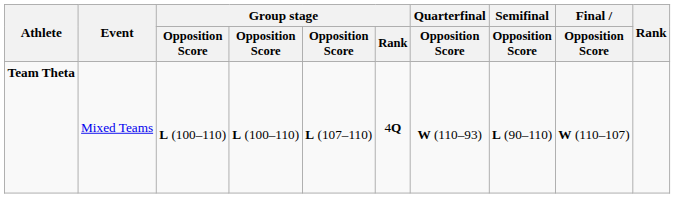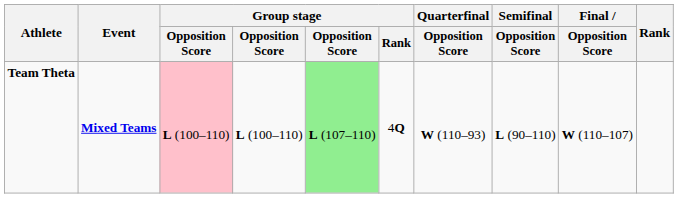(117, 127) normal -> (119, 127) bold
(193, 135) no background -> (196, 135) pink background
(339, 135) no background -> (342, 135) lightgreen background
